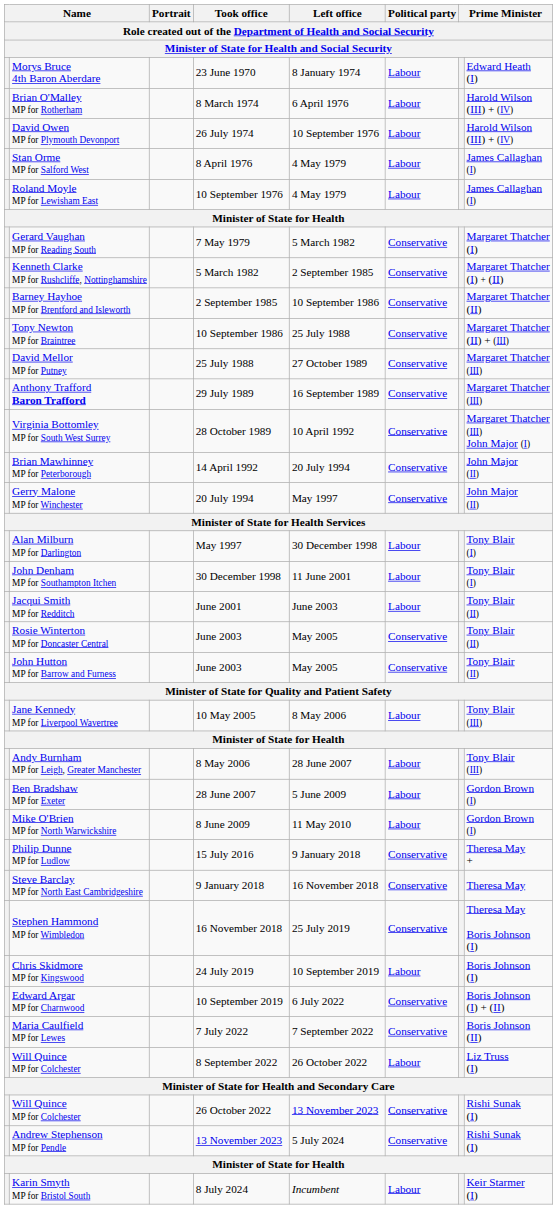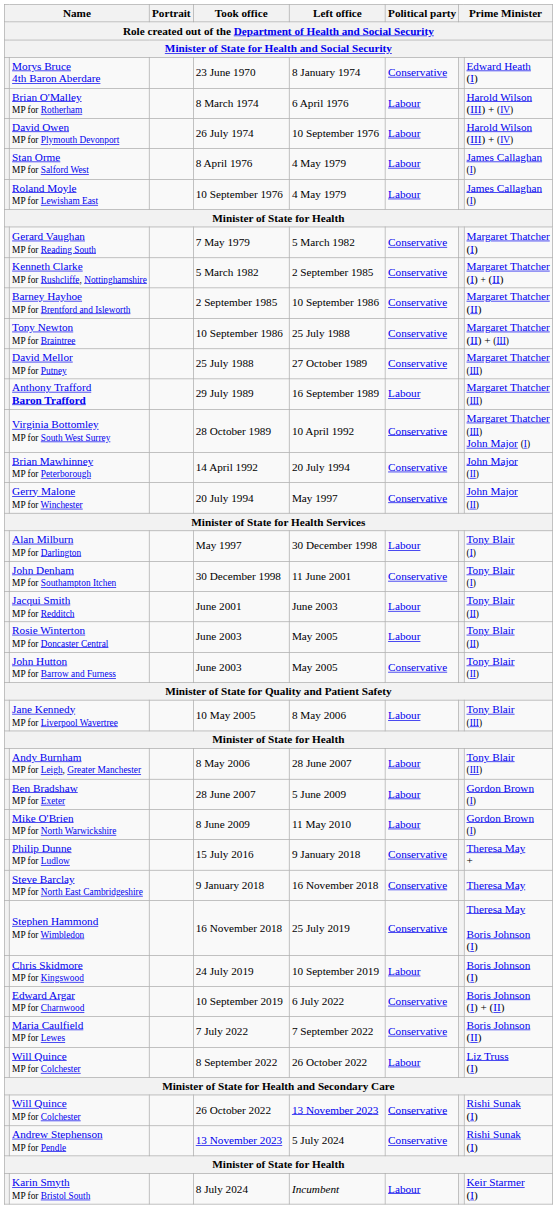(404, 72) Labour -> (418, 72) Conservative
(418, 394) Conservative -> (404, 394) Labour
(404, 576) Labour -> (418, 576) Conservative
(418, 637) Conservative -> (404, 637) Labour
